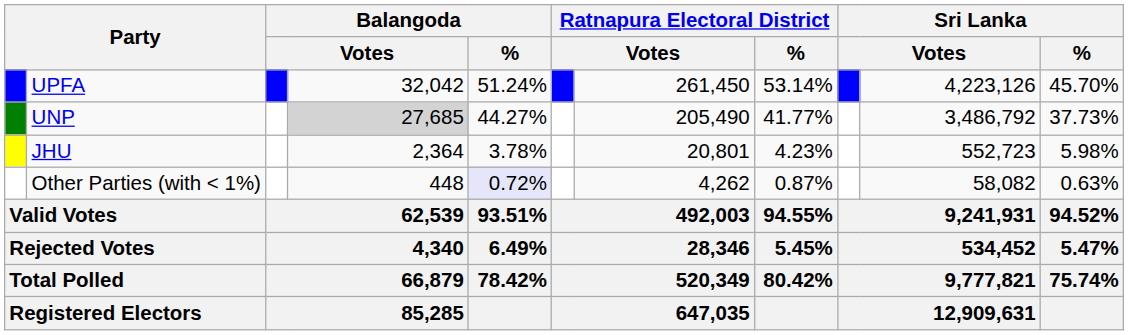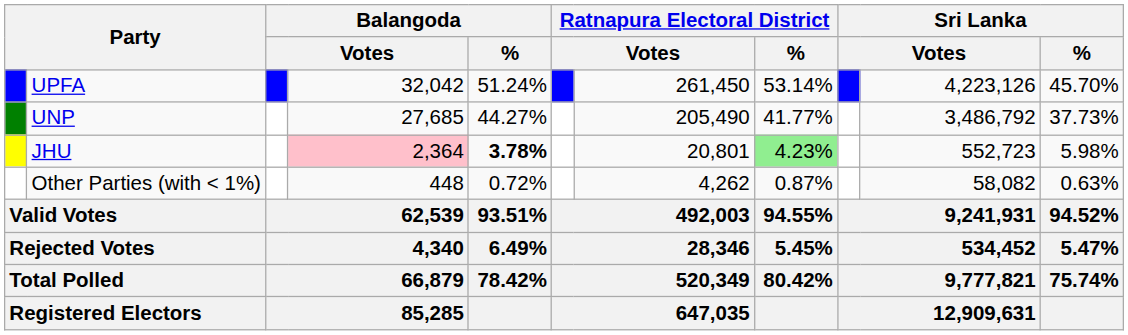(432, 118) lightgrey background -> (432, 118) no background
(438, 150) no background -> (438, 150) pink background
(518, 150) normal -> (518, 150) bold
(804, 150) no background -> (804, 150) lightgreen background
(518, 183) lavender background -> (518, 183) no background
